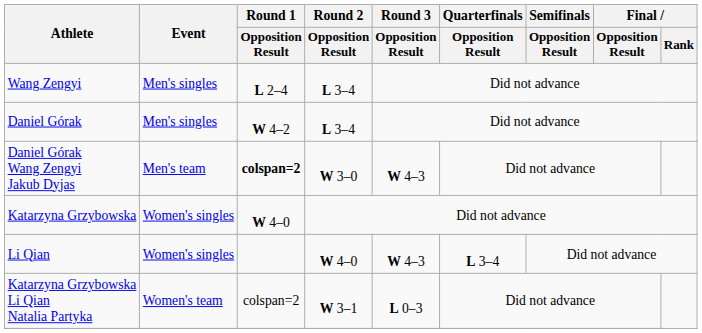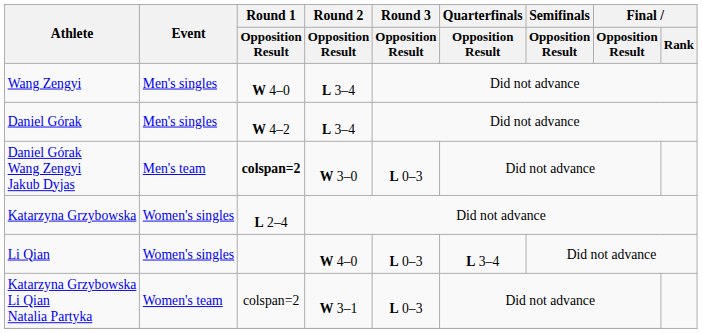(271, 91) L 2–4 -> (271, 91) W 4–0
(406, 176) W 4–3 -> (406, 176) L 0–3
(271, 223) W 4–0 -> (271, 223) L 2–4
(406, 262) W 4–3 -> (406, 262) L 0–3
